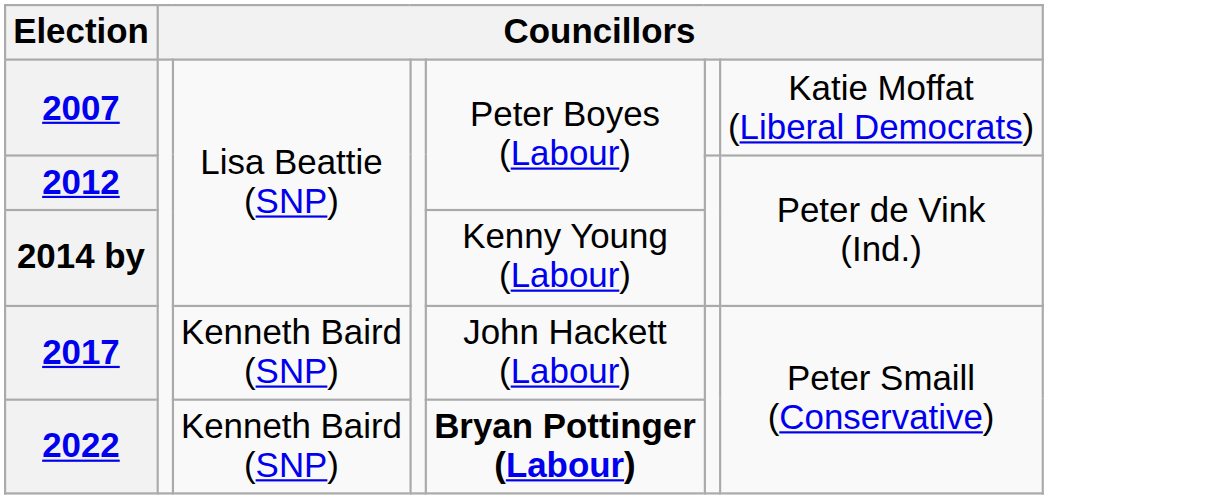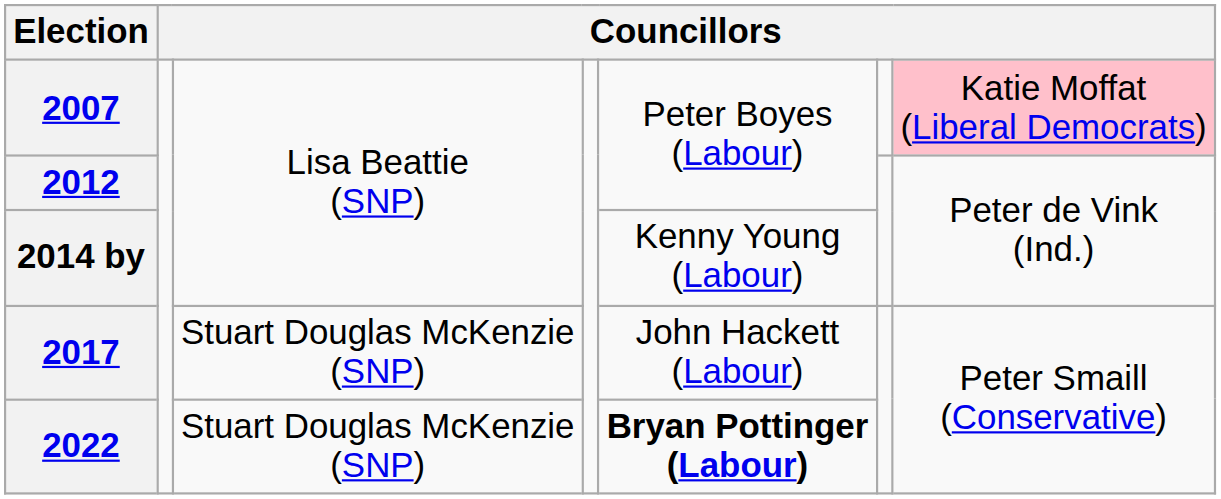(881, 107) no background -> (1054, 107) pink background
(291, 351) Kenneth Baird (SNP) -> (378, 351) Stuart Douglas McKenzie (SNP)
(291, 446) Kenneth Baird (SNP) -> (378, 446) Stuart Douglas McKenzie (SNP)
